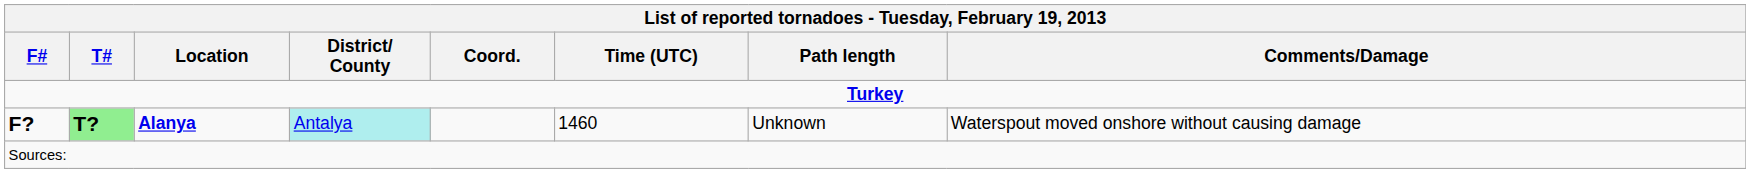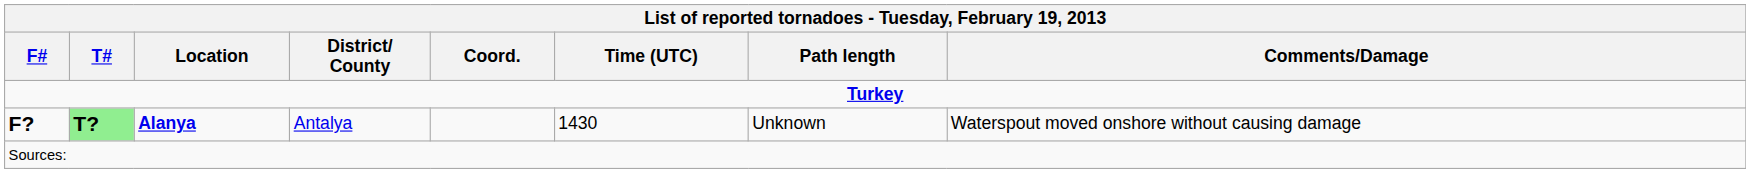(323, 124) paleturquoise background -> (323, 124) no background
(578, 124) 1460 -> (578, 124) 1430
